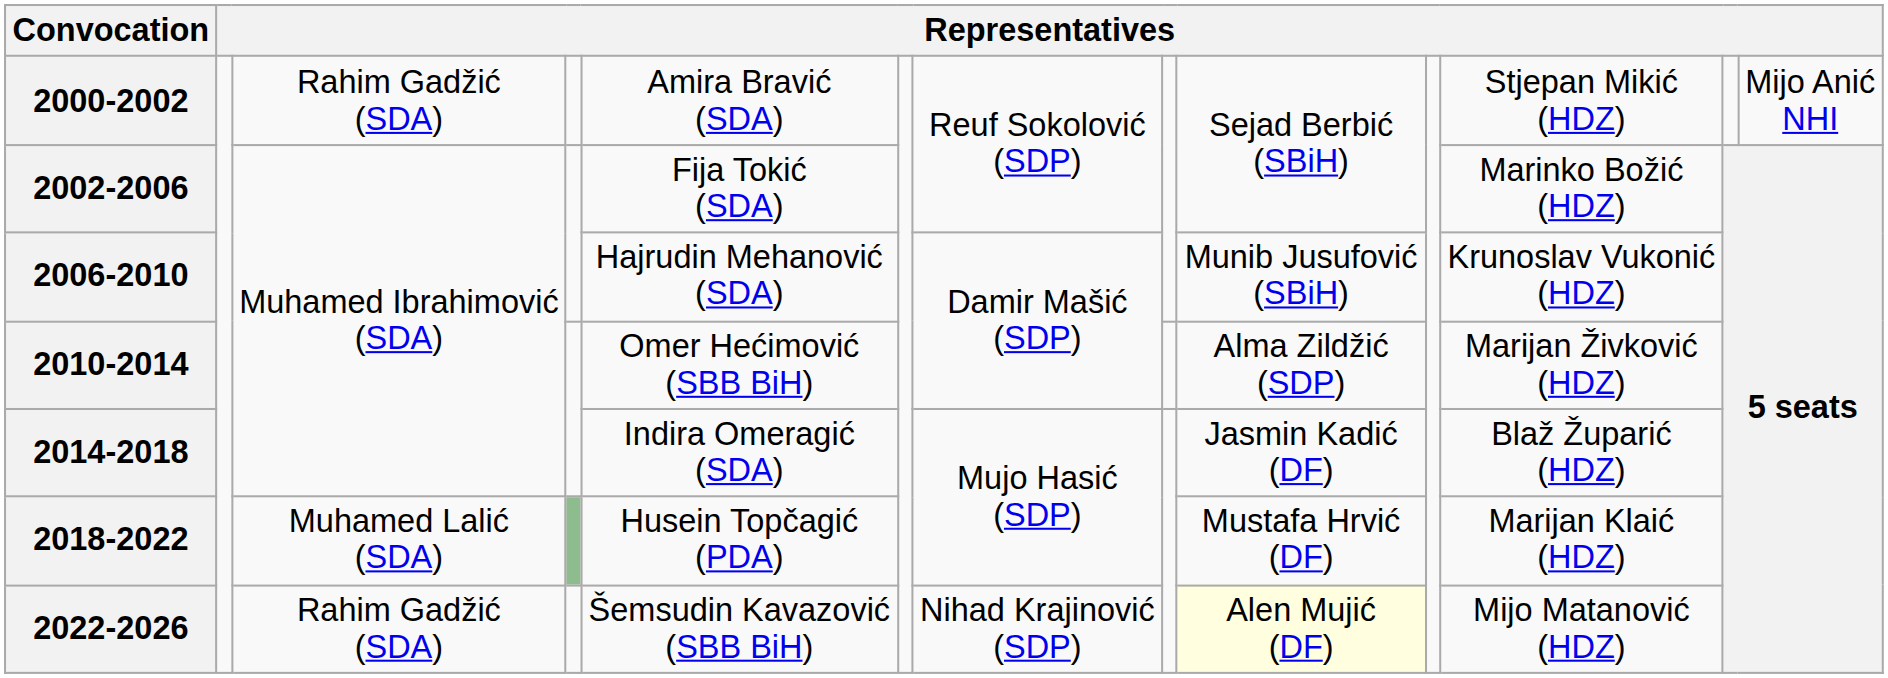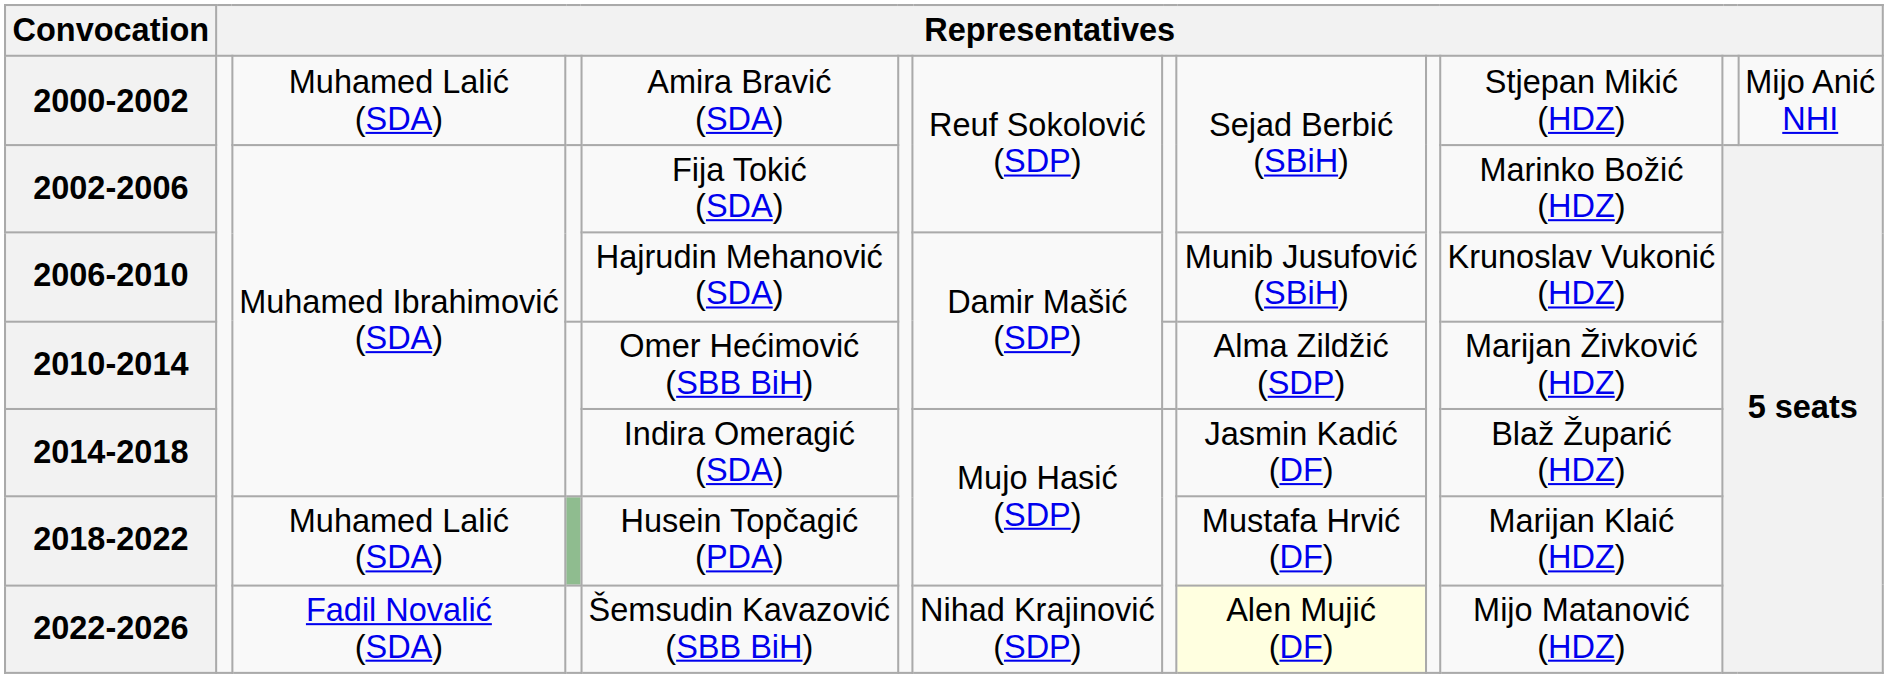(399, 100) Rahim Gadžić (SDA) -> (399, 100) Muhamed Lalić (SDA)
(399, 628) Rahim Gadžić (SDA) -> (399, 628) Fadil Novalić (SDA)
